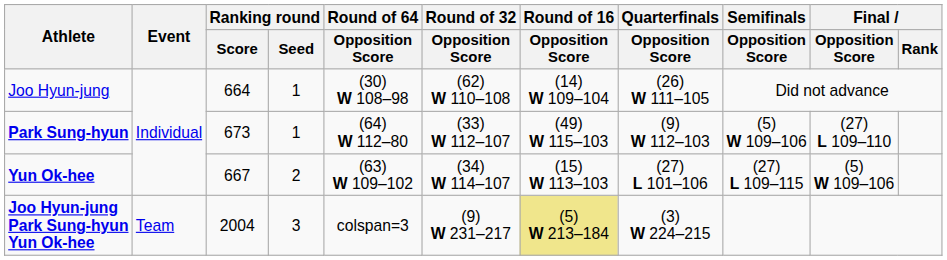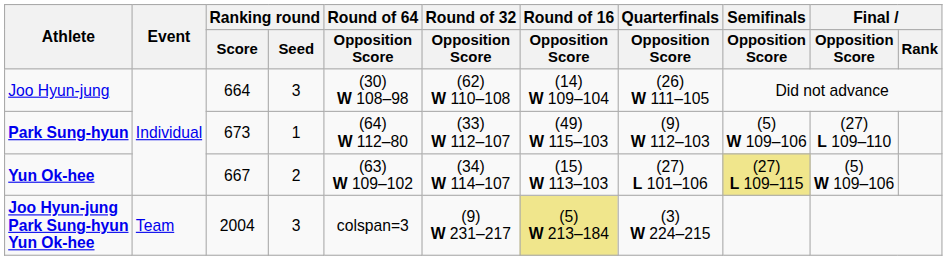(296, 91) 1 -> (296, 91) 3
(767, 175) no background -> (767, 175) khaki background
